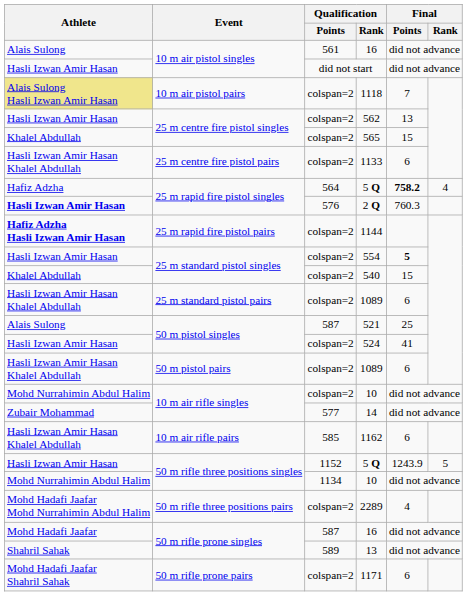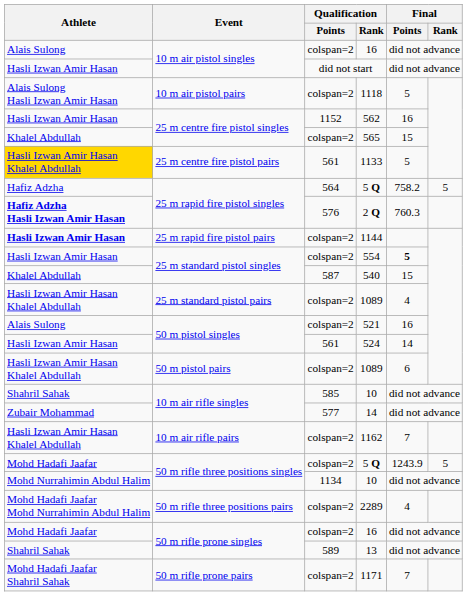(331, 50) 561 -> (331, 50) colspan=2
(62, 93) khaki background -> (62, 93) no background
(407, 93) 7 -> (407, 93) 5
(331, 119) colspan=2 -> (331, 119) 1152
(407, 119) 13 -> (407, 119) 16
(62, 162) no background -> (62, 162) gold background
(331, 162) colspan=2 -> (331, 162) 561
(407, 162) 6 -> (407, 162) 5
(407, 187) bold -> (407, 187) normal
(445, 187) 4 -> (445, 187) 5
(66, 206) Hasli Izwan Amir Hasan -> (66, 213) Hafiz Adzha Hasli Izwan Amir Hasan
(66, 231) Hafiz Adzha Hasli Izwan Amir Hasan -> (66, 238) Hasli Izwan Amir Hasan
(331, 275) colspan=2 -> (331, 275) 587
(407, 300) 6 -> (407, 300) 4
(331, 325) 587 -> (331, 325) colspan=2
(407, 325) 25 -> (407, 325) 16
(331, 344) colspan=2 -> (331, 344) 561
(407, 344) 41 -> (407, 344) 14
(79, 394) Mohd Nurrahimin Abdul Halim -> (38, 394) Shahril Sahak
(331, 394) colspan=2 -> (331, 394) 585
(331, 438) 585 -> (331, 438) colspan=2
(407, 438) 6 -> (407, 438) 7
(62, 463) Hasli Izwan Amir Hasan -> (52, 463) Mohd Hadafi Jaafar
(331, 463) 1152 -> (331, 463) colspan=2
(331, 532) 587 -> (331, 532) colspan=2
(407, 575) 6 -> (407, 575) 7
